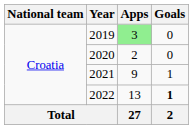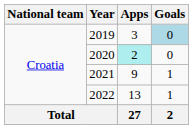(134, 34) lightgreen background -> (134, 34) no background
(170, 34) no background -> (170, 34) lightblue background
(134, 54) no background -> (134, 54) paleturquoise background
(170, 94) bold -> (170, 94) normal
